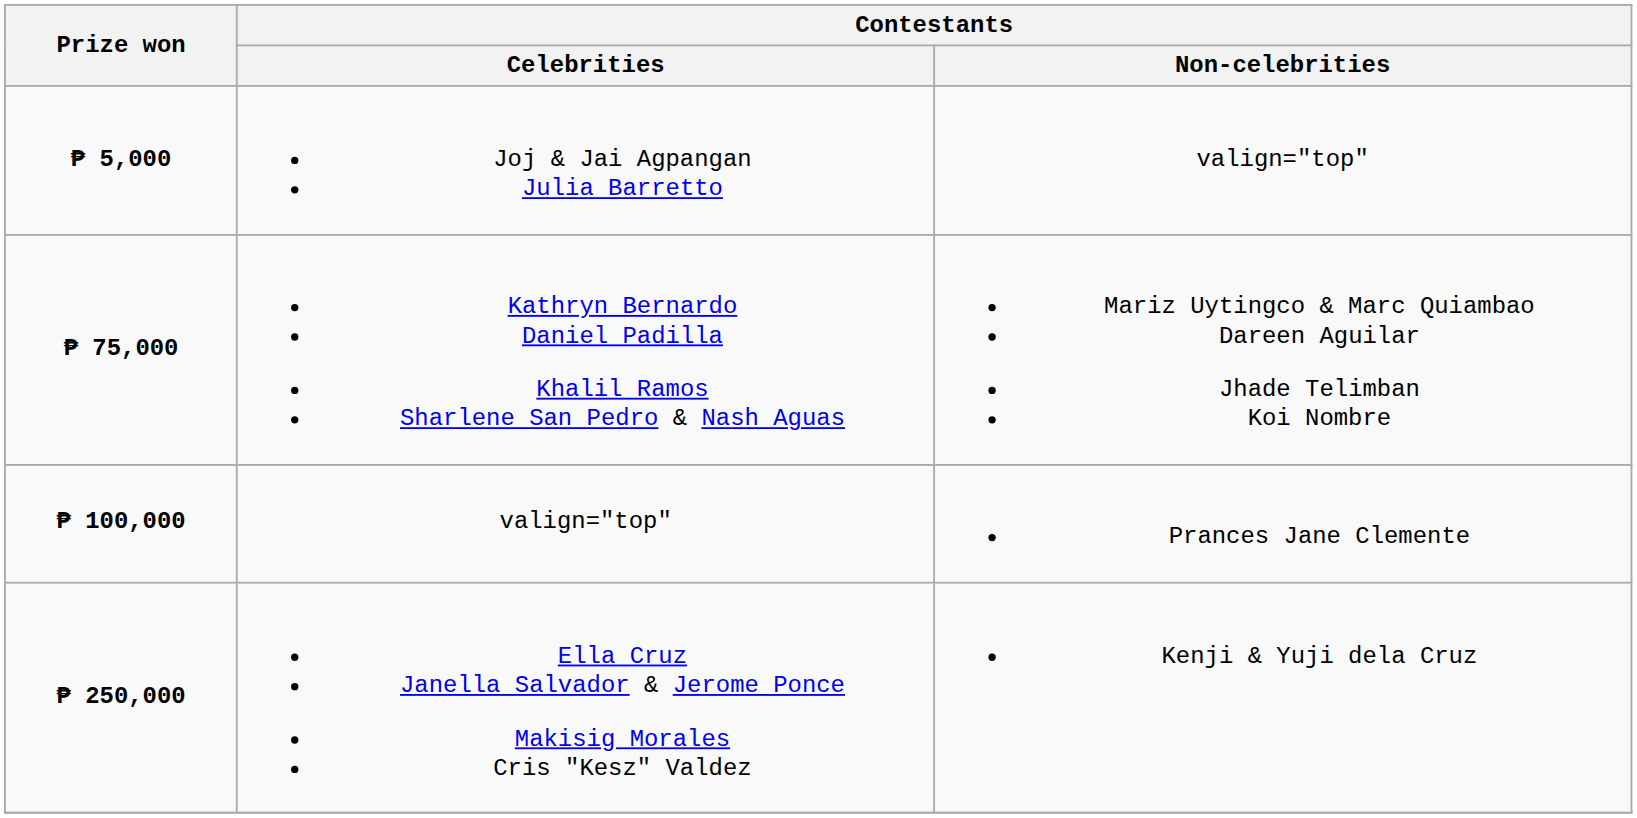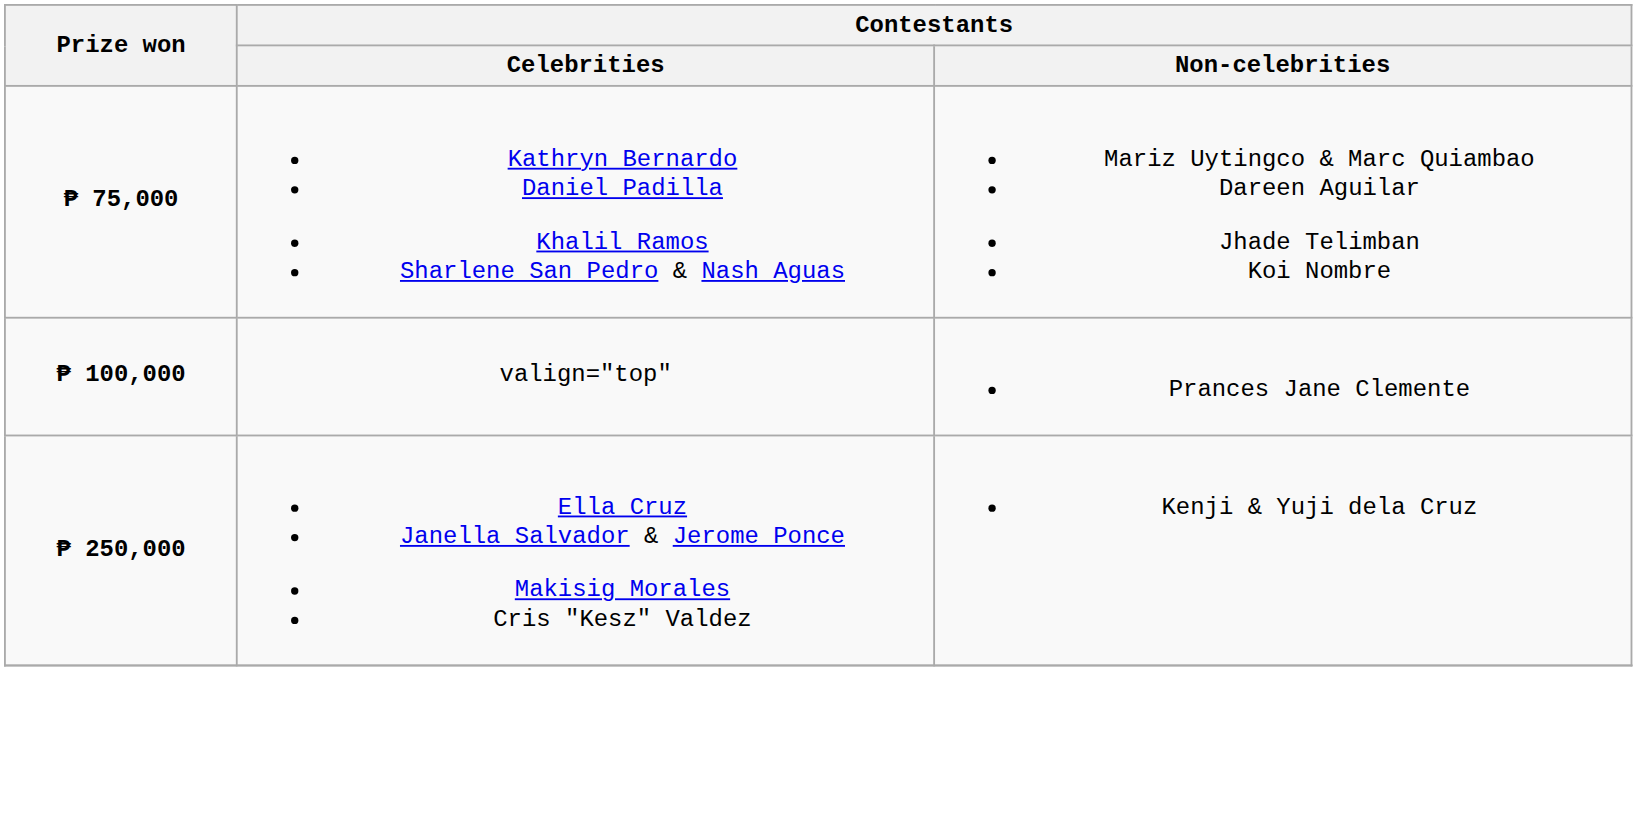- row: (586, 175)
